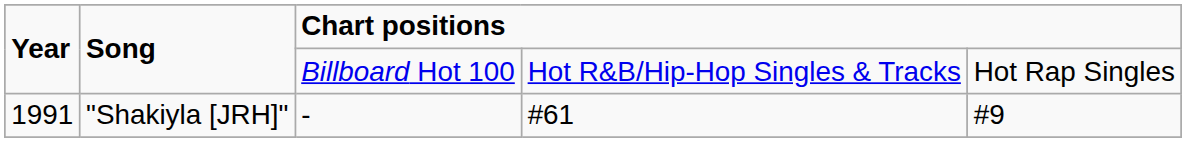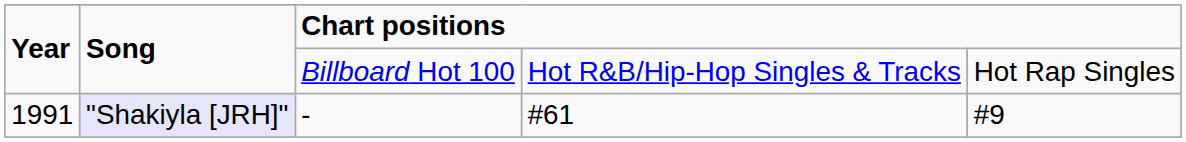(187, 114) no background -> (187, 114) lavender background
